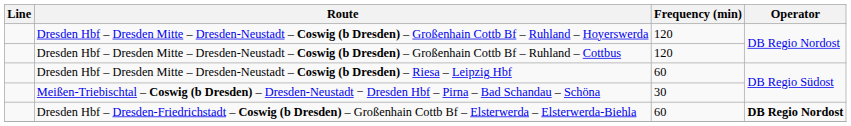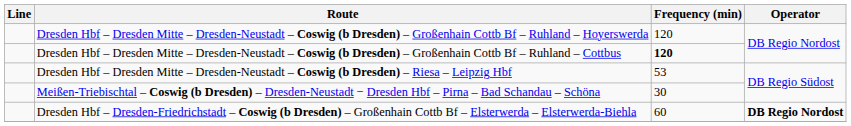(663, 53) normal -> (663, 53) bold
(660, 72) 60 -> (660, 72) 53
